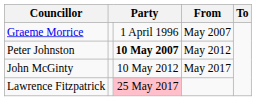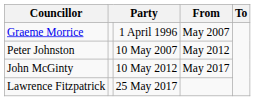(147, 50) bold -> (147, 50) normal
(148, 86) pink background -> (147, 86) no background
